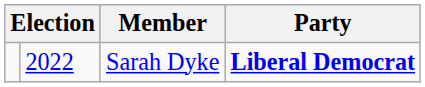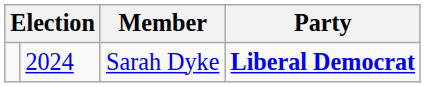(50, 61) 2022 -> (50, 61) 2024
